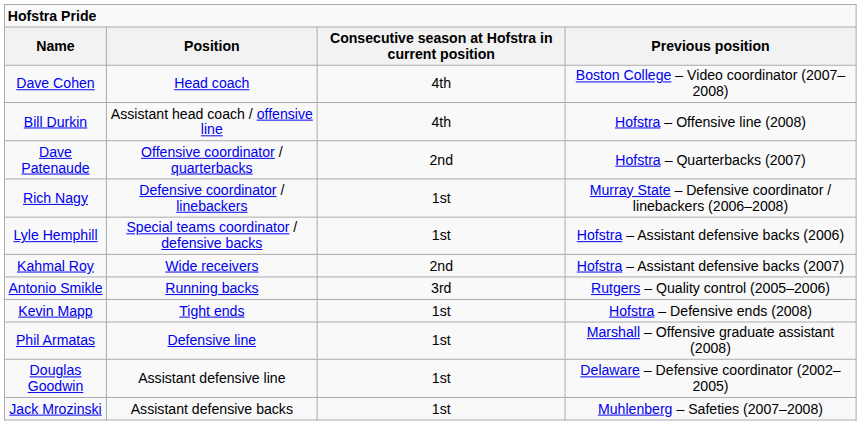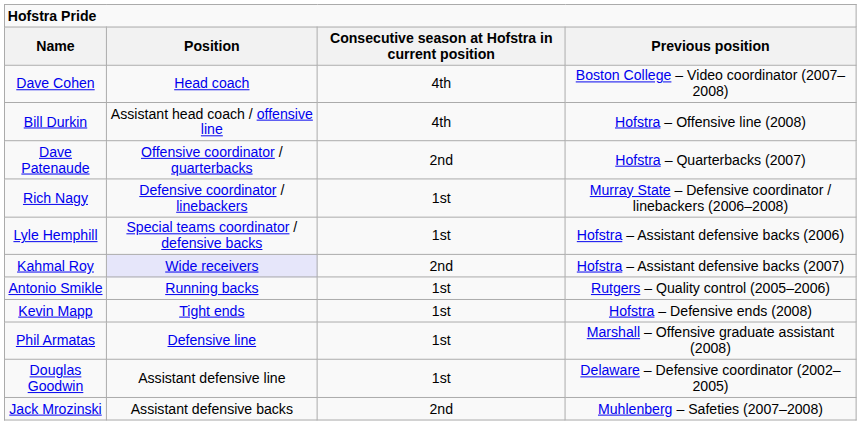(212, 266) no background -> (212, 266) lavender background
(441, 288) 3rd -> (441, 288) 1st
(441, 409) 1st -> (441, 409) 2nd
